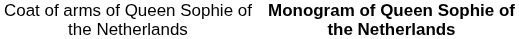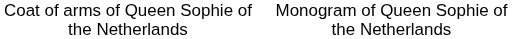(391, 20) bold -> (391, 20) normal
